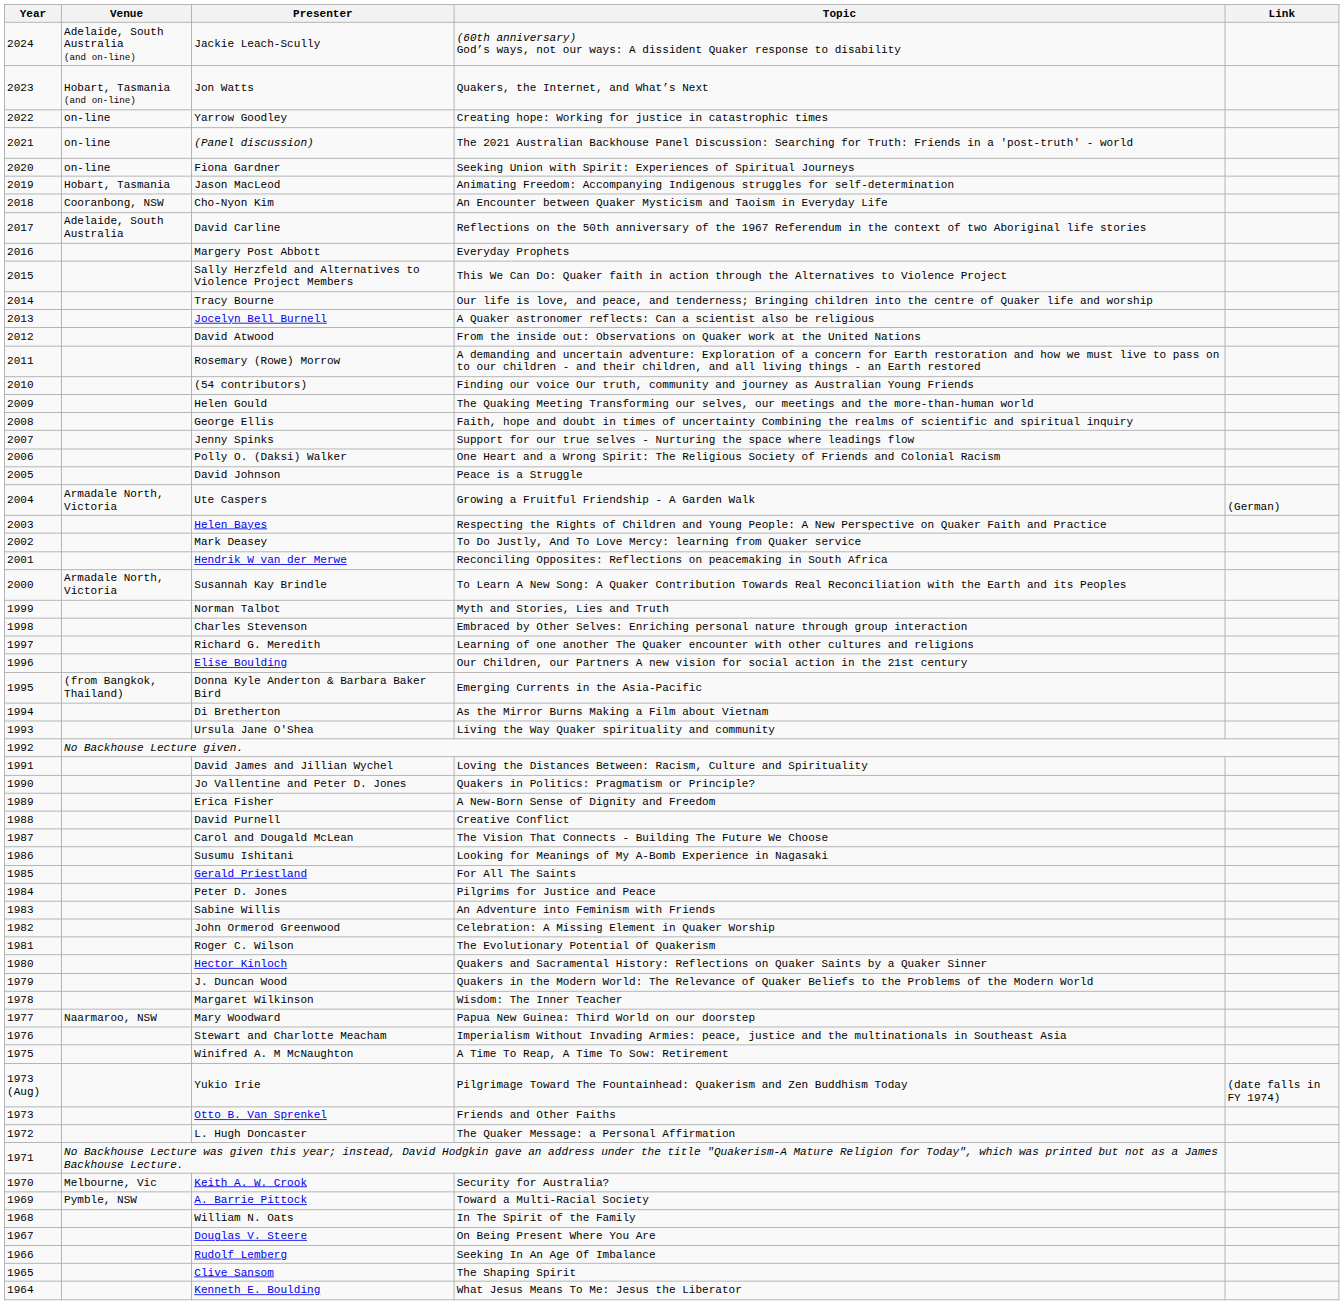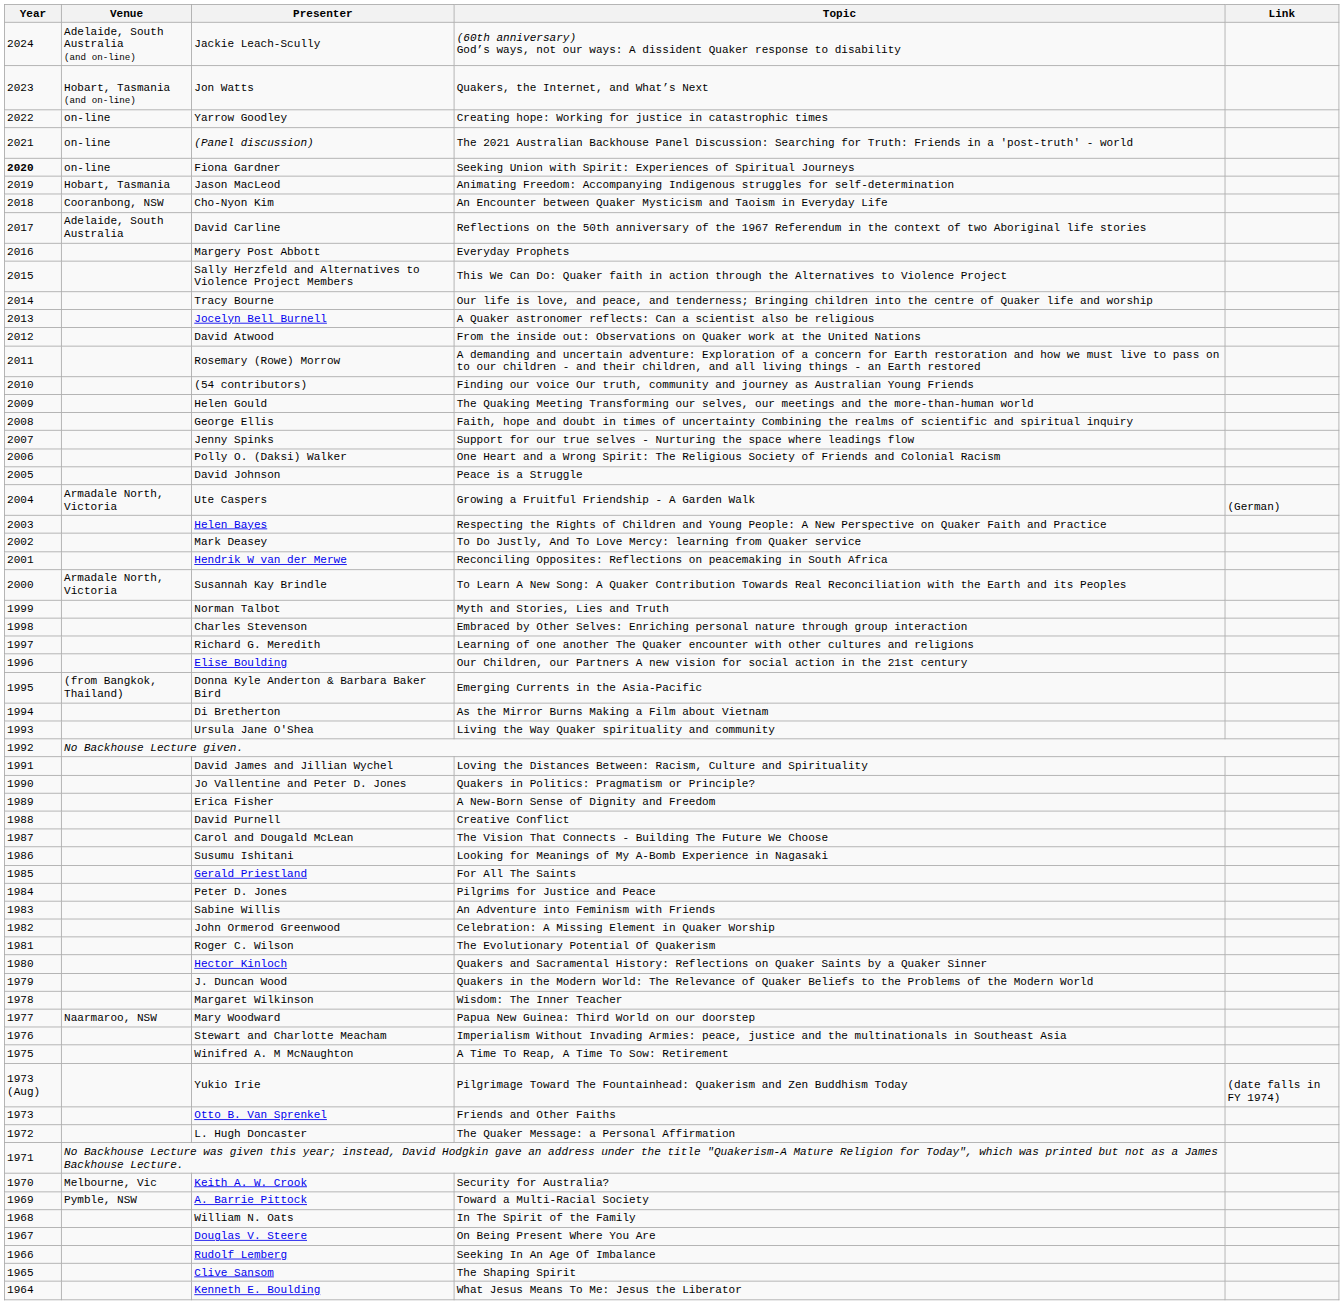(20, 167) normal -> (20, 167) bold
